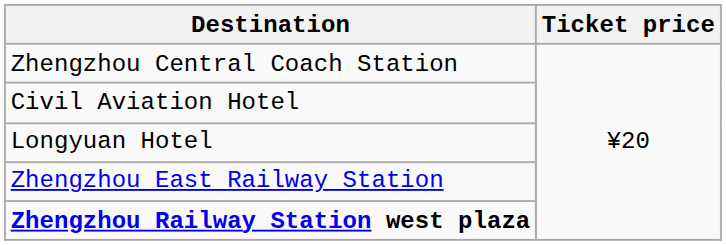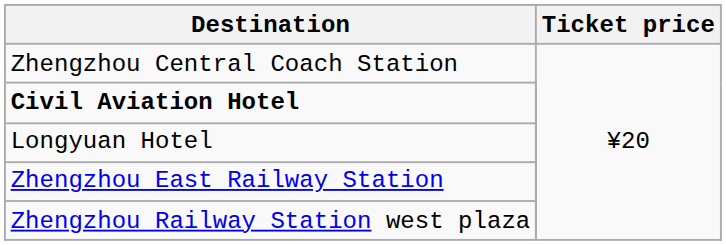(155, 103) normal -> (155, 103) bold
(270, 221) bold -> (270, 221) normal
